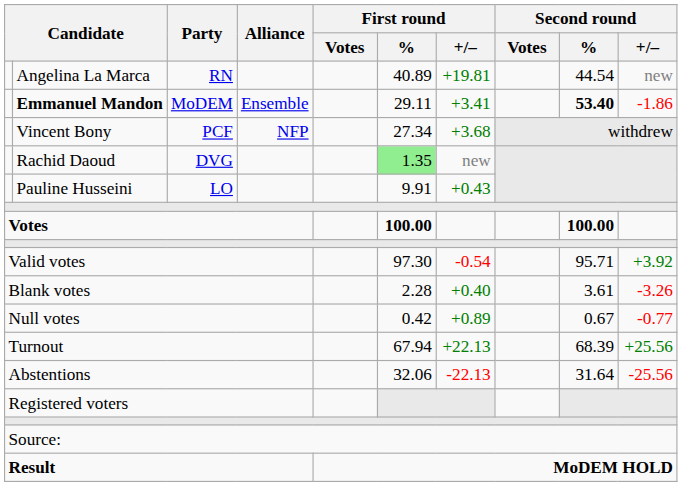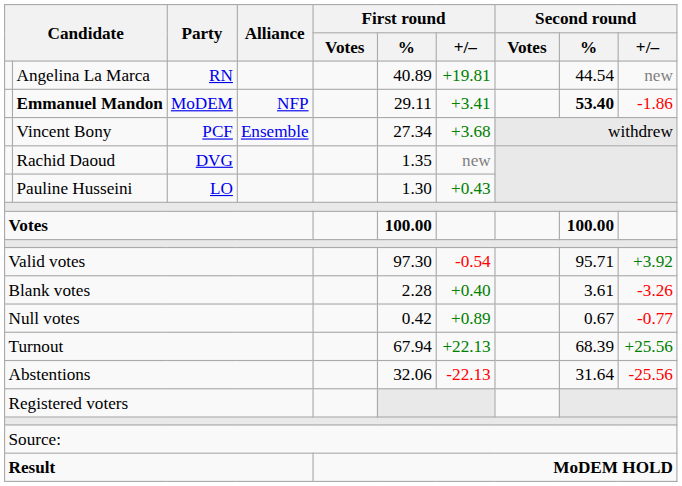(275, 103) Ensemble -> (293, 103) NFP
(293, 132) NFP -> (275, 132) Ensemble
(417, 160) lightgreen background -> (417, 160) no background
(417, 188) 9.91 -> (417, 188) 1.30
